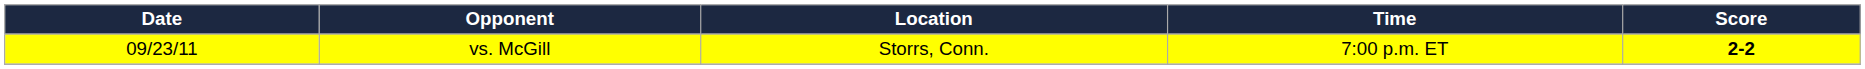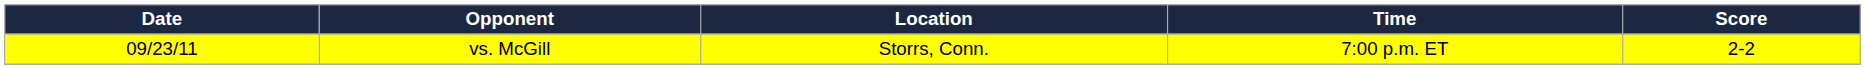(1741, 49) bold -> (1741, 49) normal
